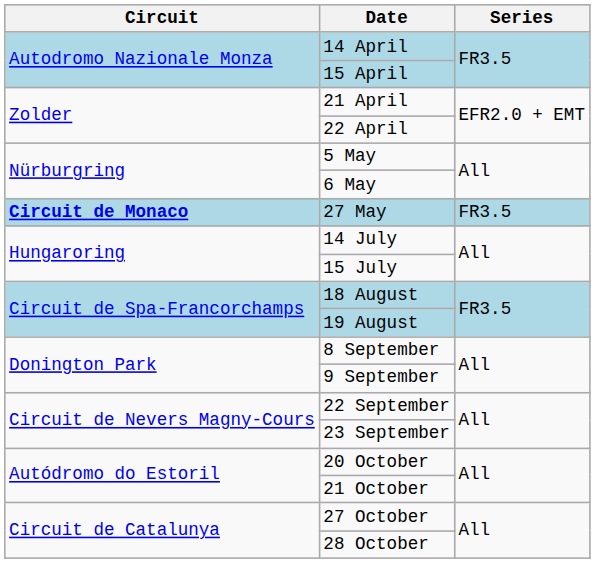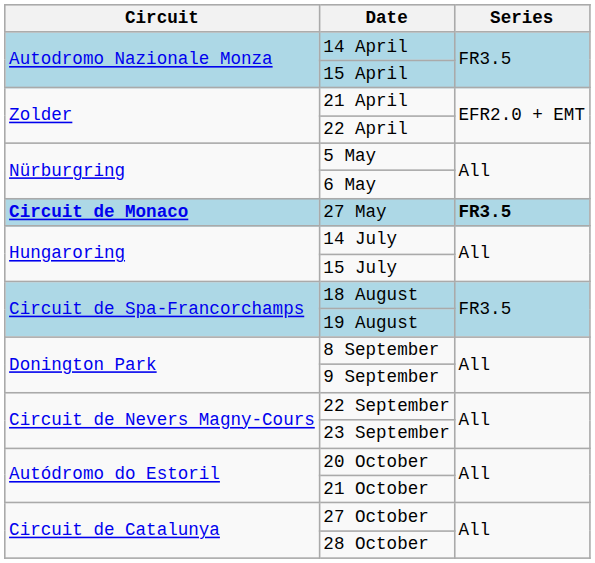(485, 212) normal -> (485, 212) bold
